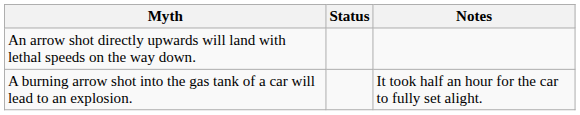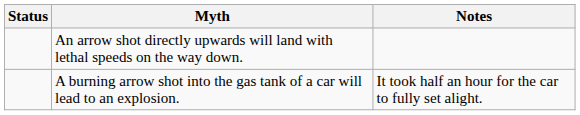columns swapped: (165, 16) <-> (349, 16)
